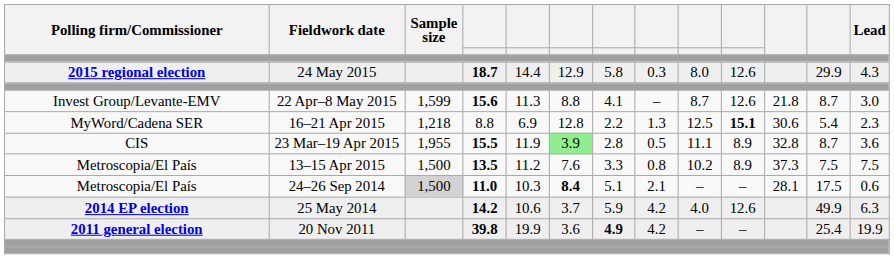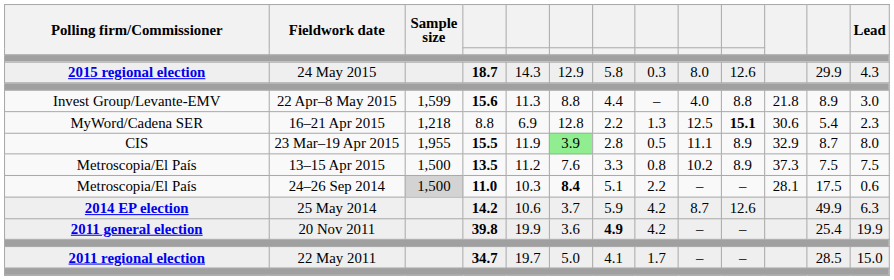(528, 73) 14.4 -> (528, 73) 14.3
(614, 101) 4.1 -> (614, 101) 4.4
(700, 101) 8.7 -> (700, 101) 4.0
(743, 101) 12.6 -> (743, 101) 8.8
(829, 101) 8.7 -> (829, 101) 8.9
(786, 144) 32.8 -> (786, 144) 32.9
(870, 144) 3.6 -> (870, 144) 8.0
(657, 187) 2.1 -> (657, 187) 2.2
(700, 208) 4.0 -> (700, 208) 8.7
+ row: (337, 258)
